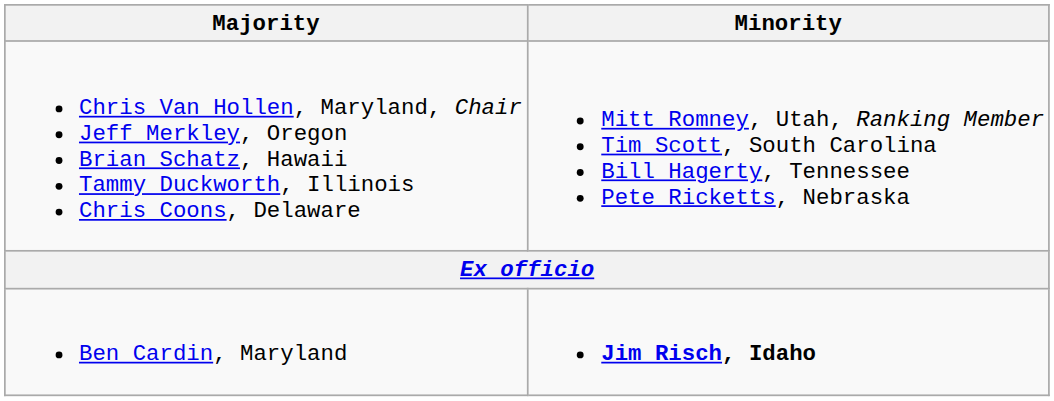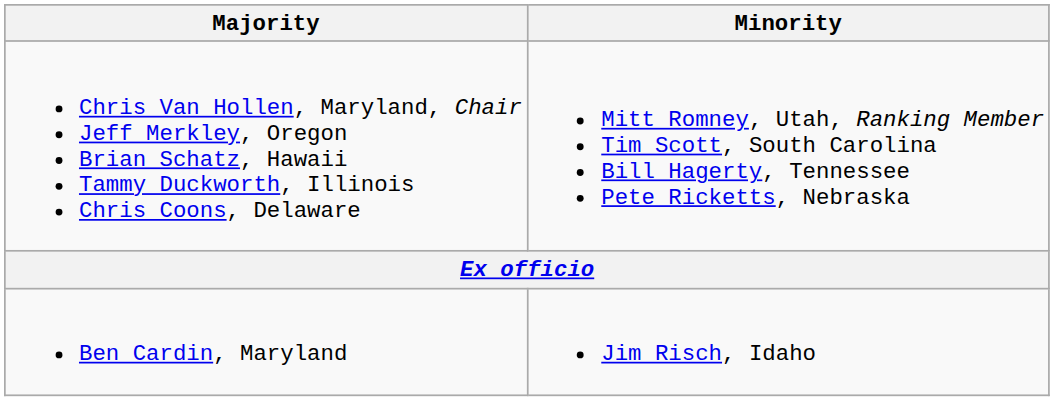(788, 354) bold -> (788, 354) normal
